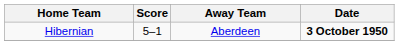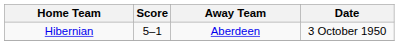(347, 31) bold -> (347, 31) normal
